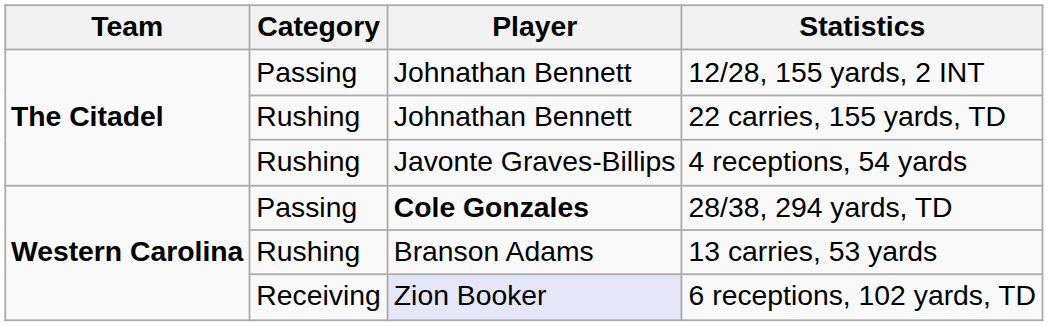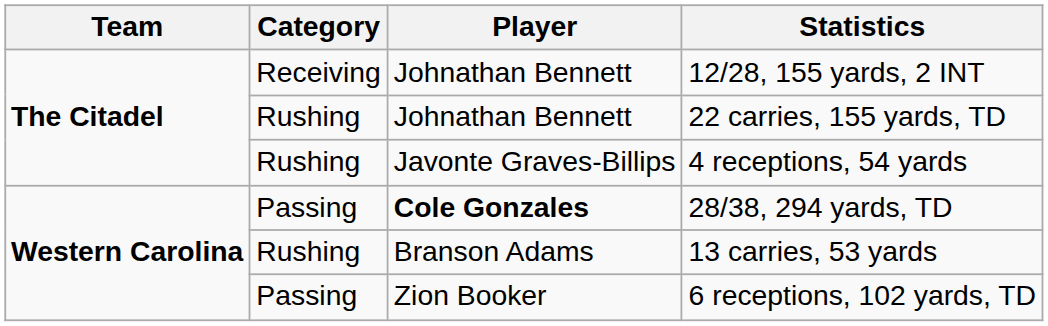(307, 72) Passing -> (319, 72) Receiving
(319, 296) Receiving -> (307, 296) Passing
(470, 296) lavender background -> (470, 296) no background
